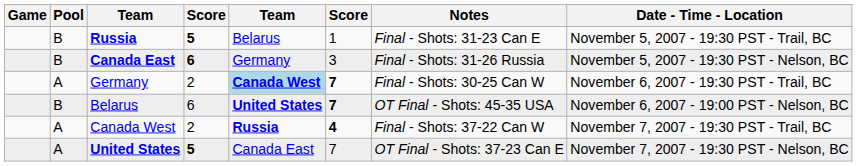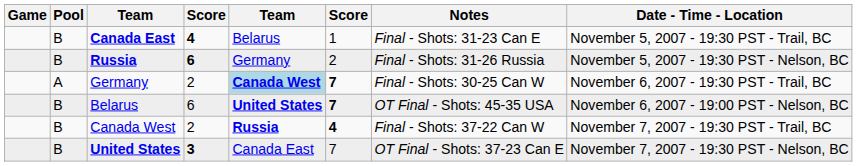(113, 37) Russia -> (133, 37) Canada East
(191, 37) 5 -> (191, 37) 4
(133, 60) Canada East -> (113, 60) Russia
(333, 60) 3 -> (333, 60) 2
(58, 127) A -> (58, 127) B
(58, 149) A -> (58, 149) B
(191, 149) 5 -> (191, 149) 3
